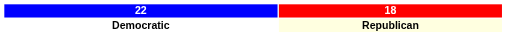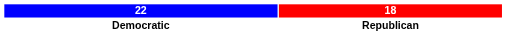(390, 25) lightyellow background -> (390, 25) no background
